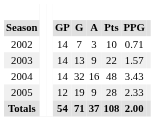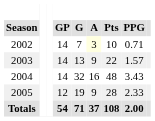(94, 44) no background -> (94, 44) lightyellow background
